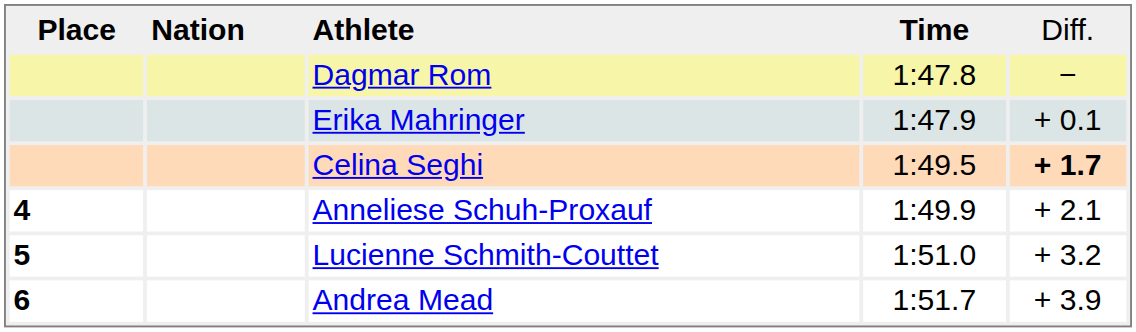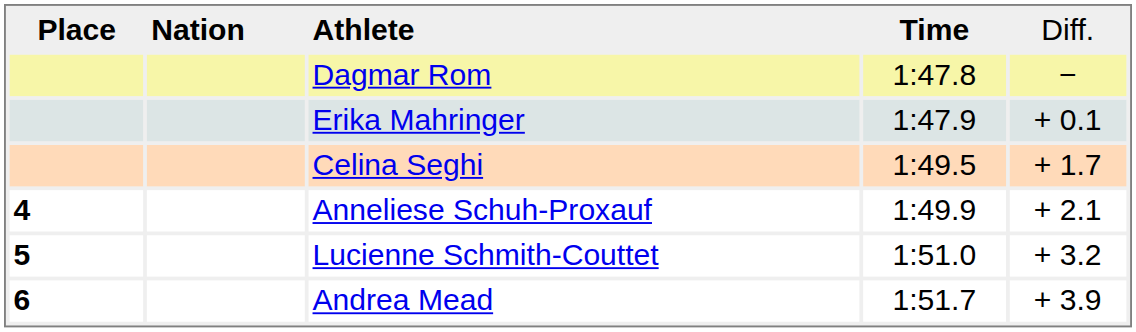(1068, 165) bold -> (1068, 165) normal
